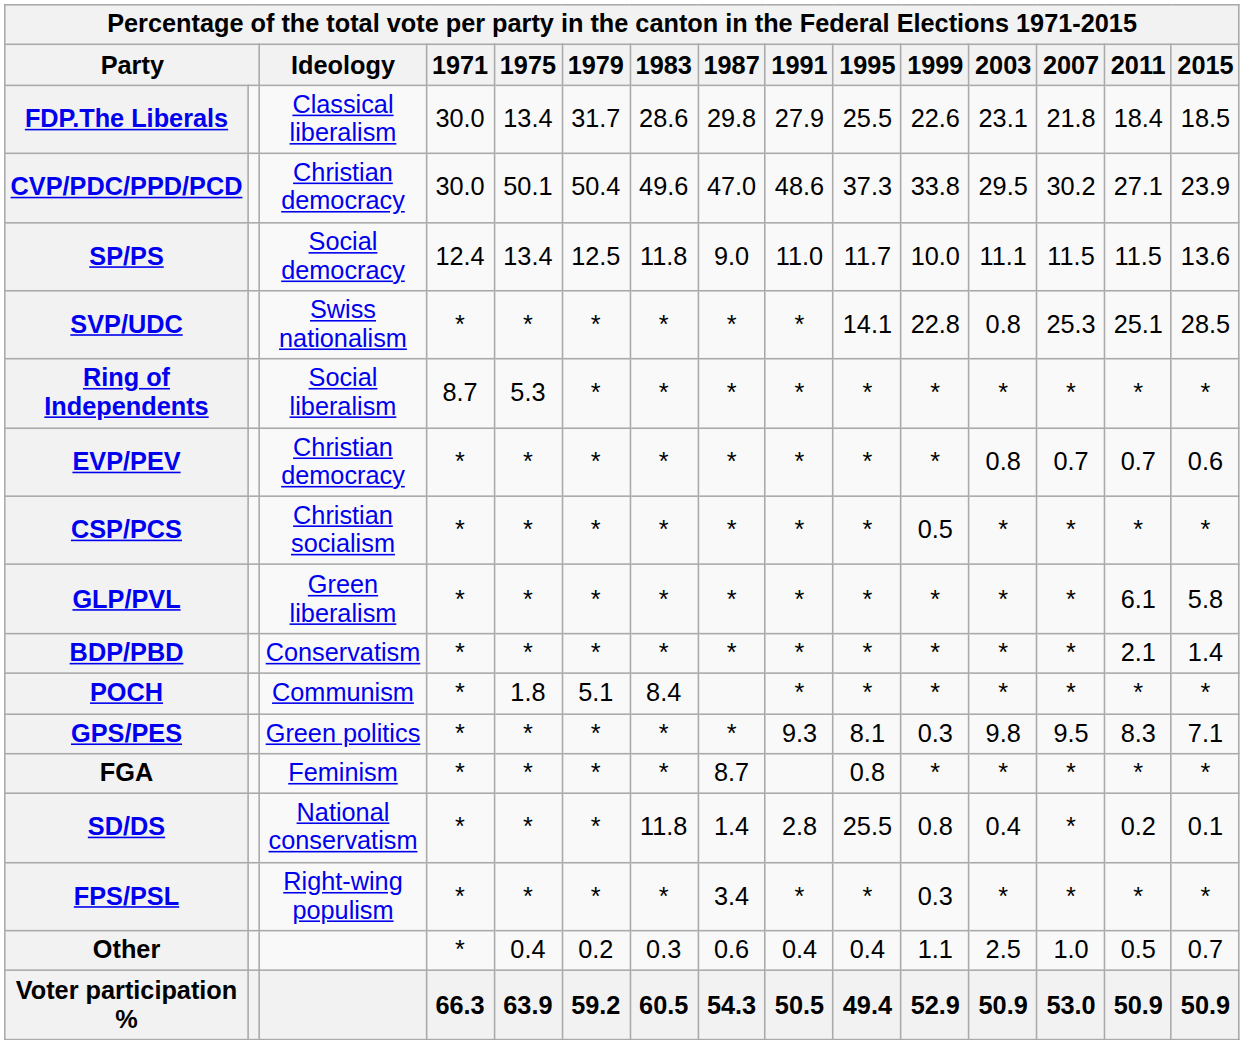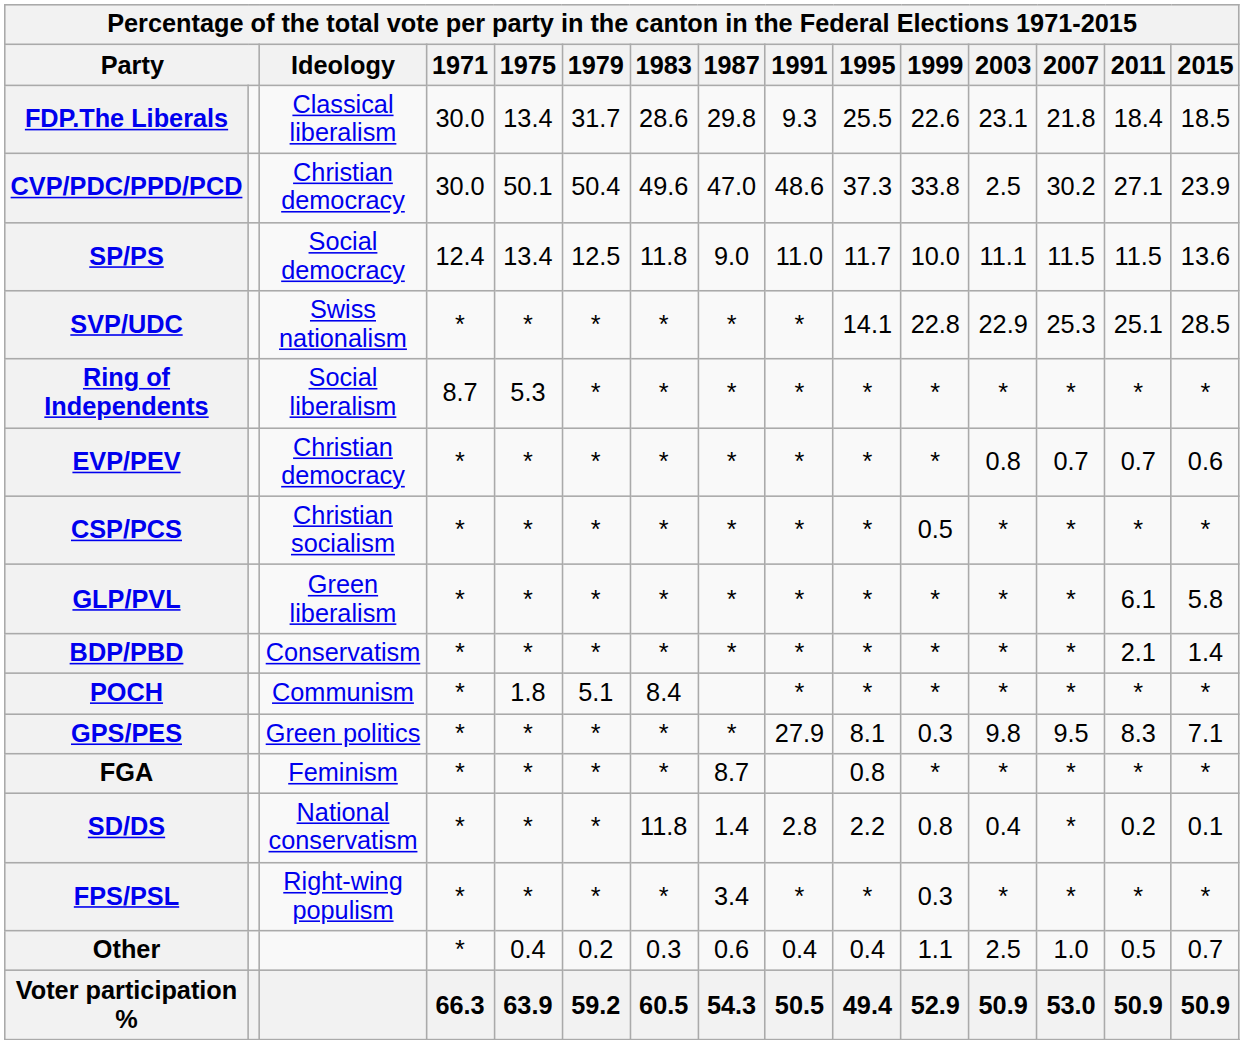(799, 118) 27.9 -> (799, 118) 9.3
(1003, 187) 29.5 -> (1003, 187) 2.5
(1003, 324) 0.8 -> (1003, 324) 22.9
(799, 733) 9.3 -> (799, 733) 27.9
(867, 827) 25.5 -> (867, 827) 2.2
